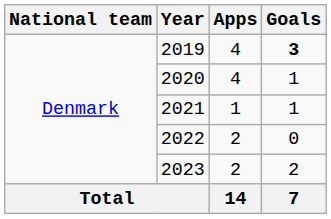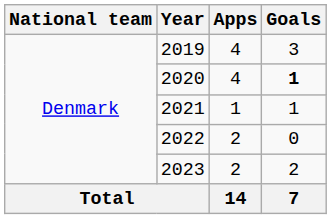(294, 50) bold -> (294, 50) normal
(294, 79) normal -> (294, 79) bold
